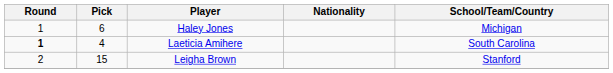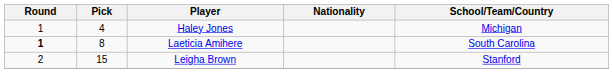(102, 28) 6 -> (102, 28) 4
(102, 44) 4 -> (102, 44) 8
